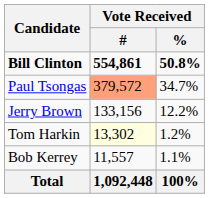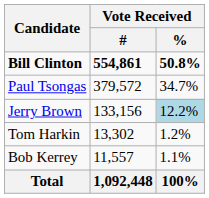(117, 87) lightsalmon background -> (117, 87) no background
(179, 110) no background -> (179, 110) lightblue background
(114, 134) lightyellow background -> (114, 134) no background
